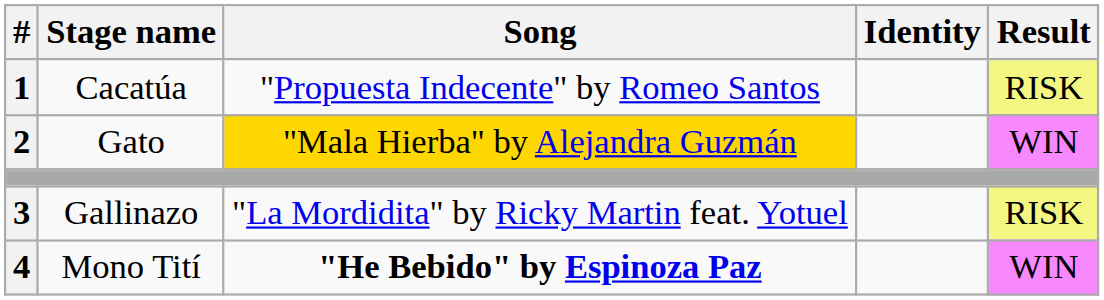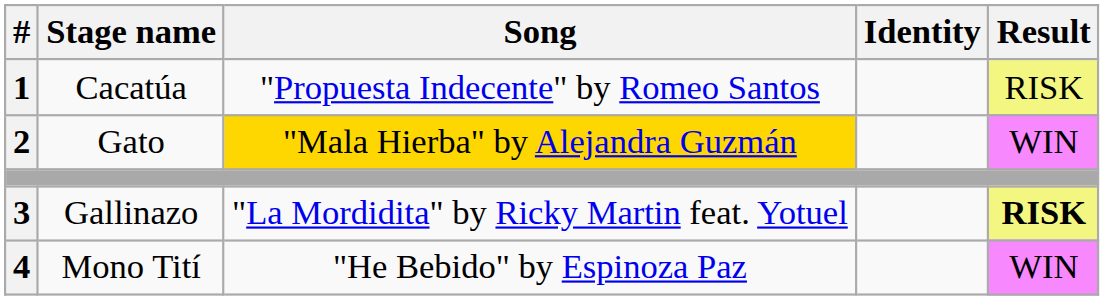(1044, 212) normal -> (1044, 212) bold
(540, 267) bold -> (540, 267) normal
